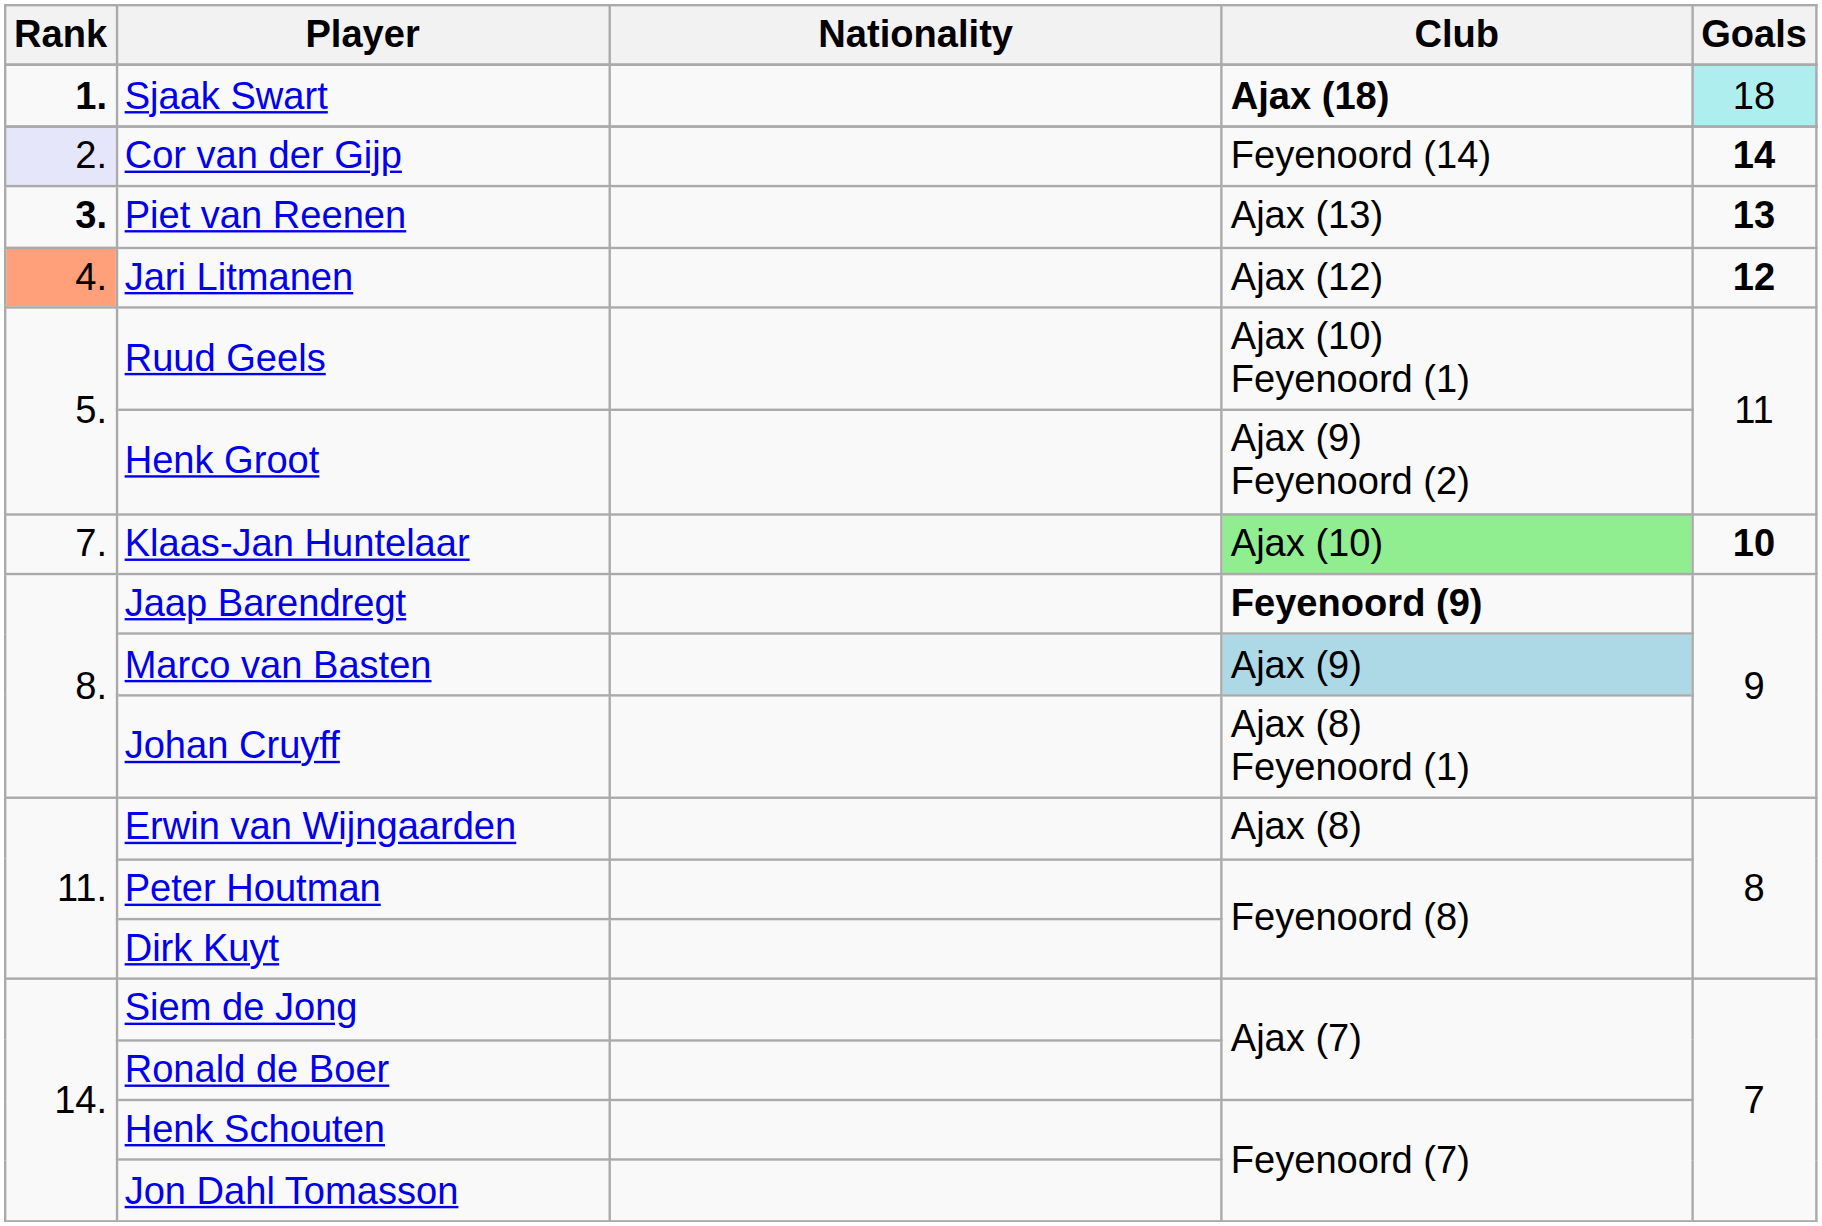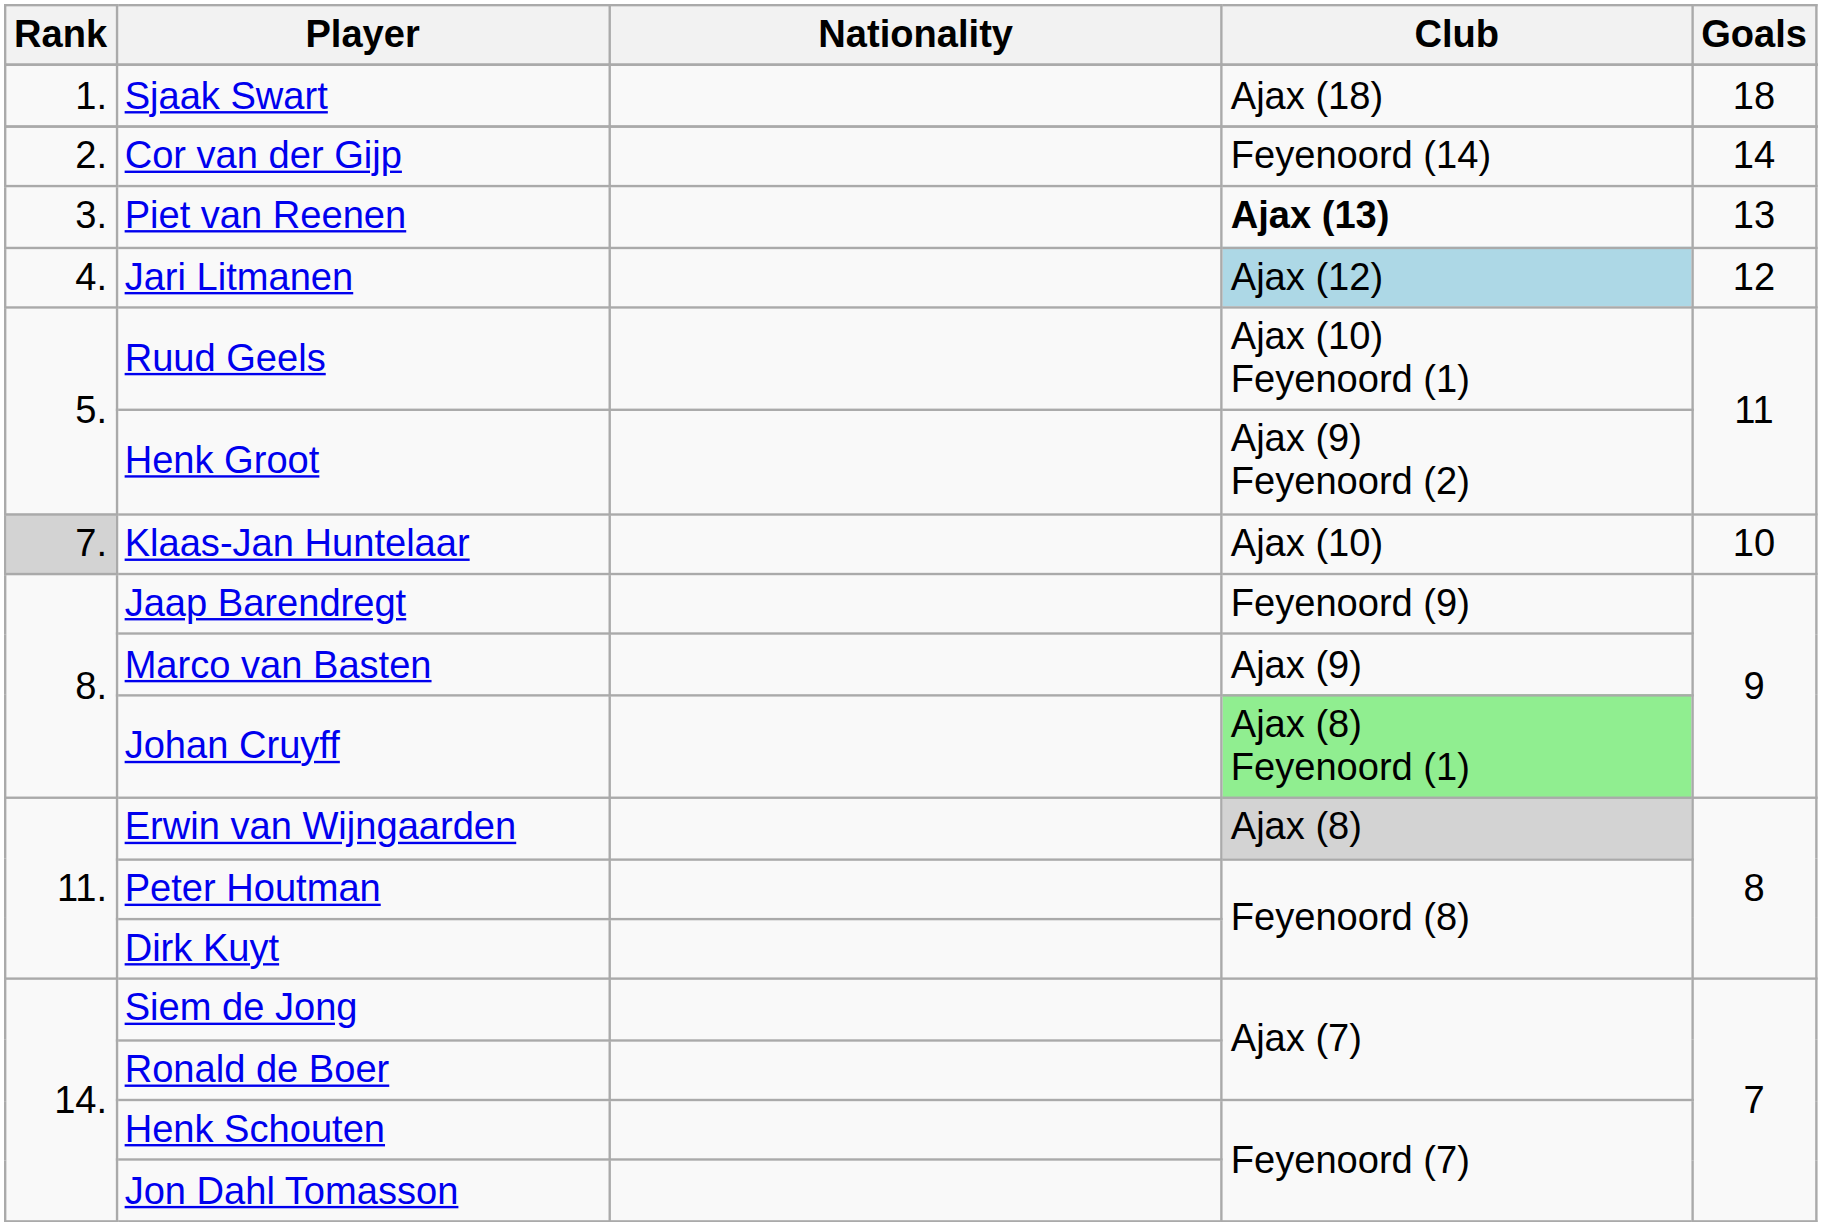(91, 95) bold -> (91, 95) normal
(1310, 95) bold -> (1307, 95) normal
(1754, 95) paleturquoise background -> (1754, 95) no background
(91, 155) lavender background -> (91, 155) no background
(1754, 155) bold -> (1754, 155) normal
(91, 215) bold -> (91, 215) normal
(1307, 215) normal -> (1310, 215) bold
(1754, 215) bold -> (1754, 215) normal
(91, 276) lightsalmon background -> (91, 276) no background
(1307, 276) no background -> (1307, 276) lightblue background
(1754, 276) bold -> (1754, 276) normal
(91, 543) no background -> (91, 543) lightgrey background
(1307, 543) lightgreen background -> (1307, 543) no background
(1754, 543) bold -> (1754, 543) normal
(1357, 603) bold -> (1350, 603) normal
(1296, 663) lightblue background -> (1296, 663) no background
(1350, 745) no background -> (1350, 745) lightgreen background
(1296, 827) no background -> (1296, 827) lightgrey background
